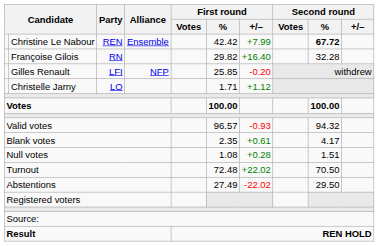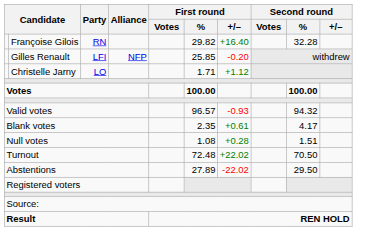- row: (53, 42)
(226, 185) 27.49 -> (204, 170) 27.89
